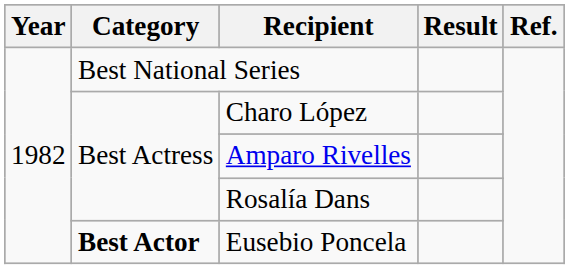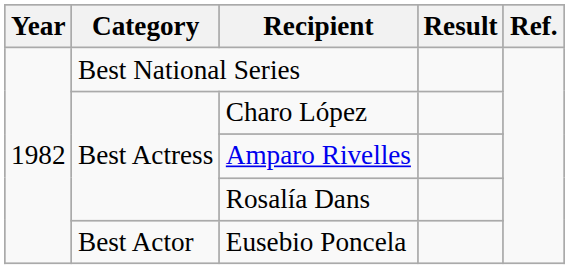(139, 241) bold -> (136, 241) normal
